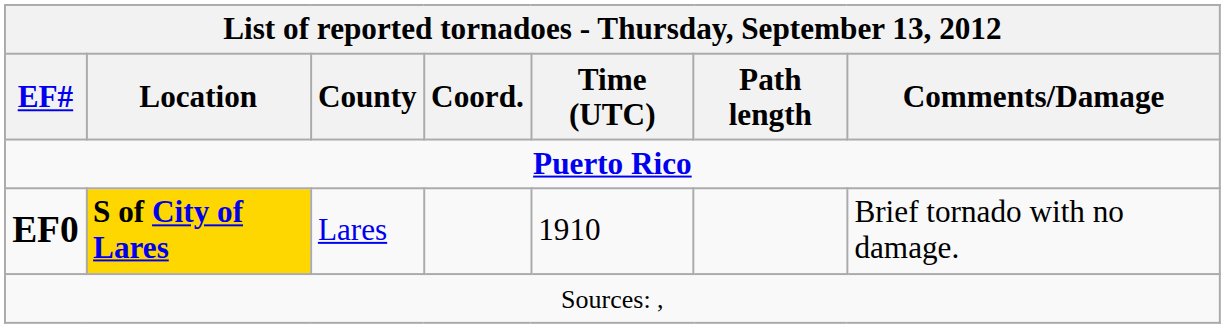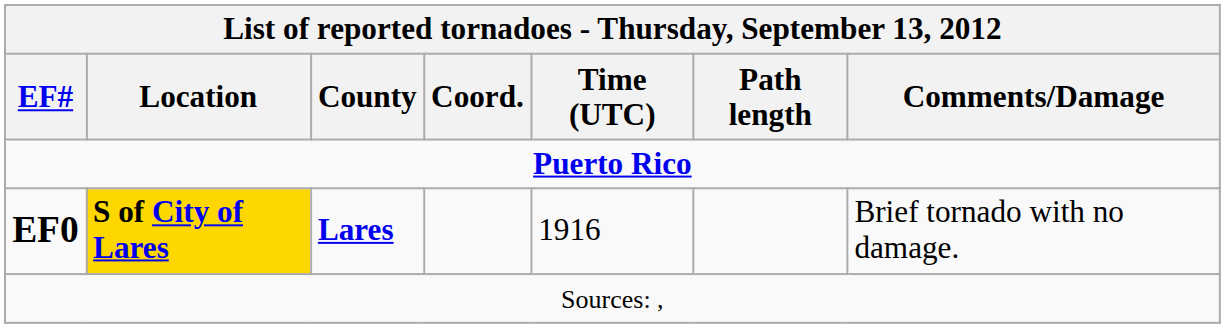(353, 230) normal -> (356, 230) bold
(569, 230) 1910 -> (569, 230) 1916
